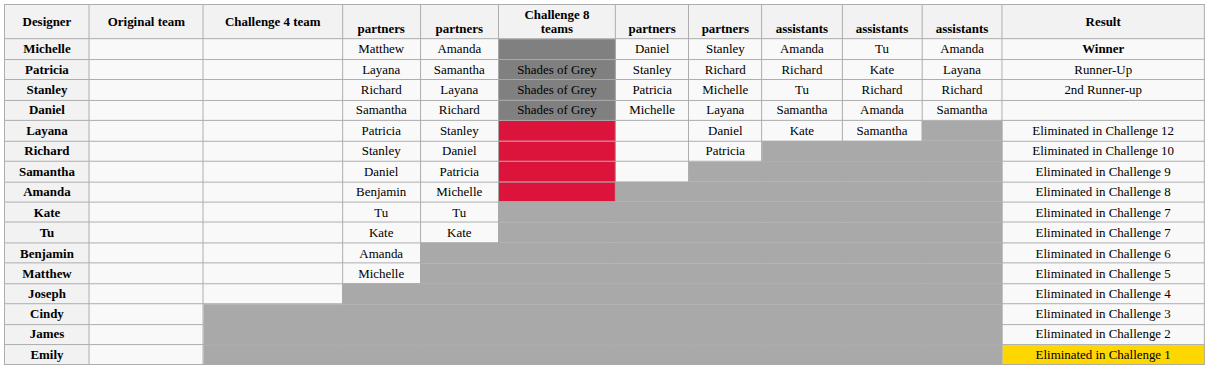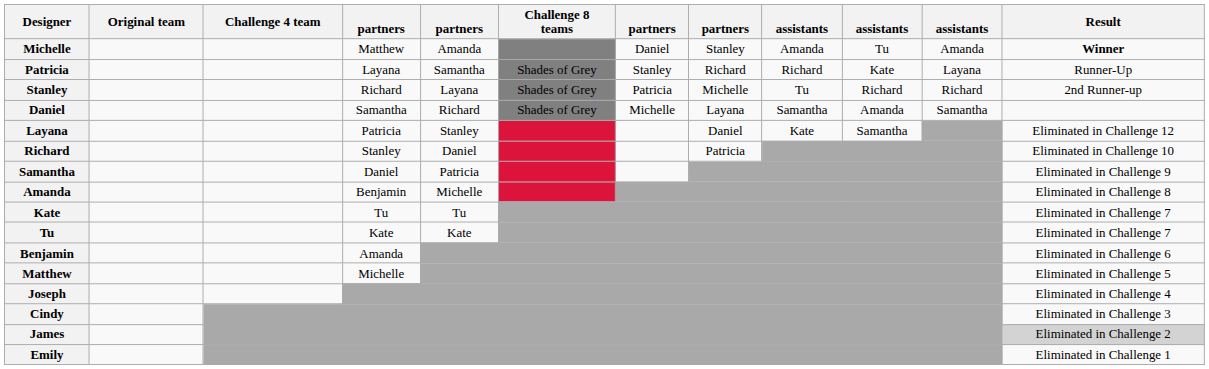(1103, 334) no background -> (1103, 334) lightgrey background
(1103, 354) gold background -> (1103, 354) no background
